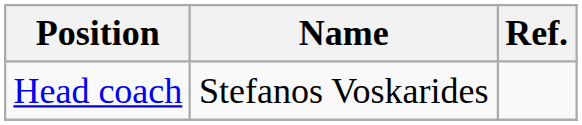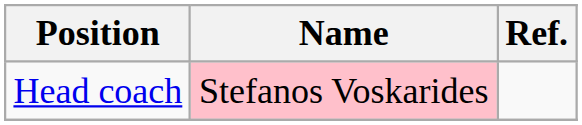(344, 90) no background -> (344, 90) pink background
